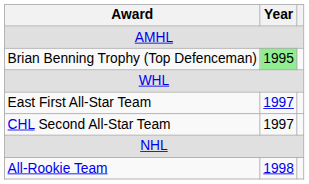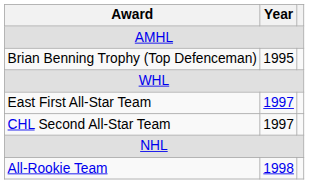(279, 59) lightgreen background -> (279, 59) no background
